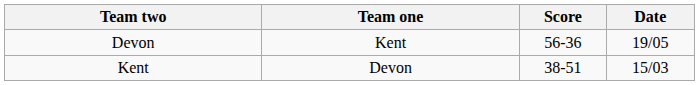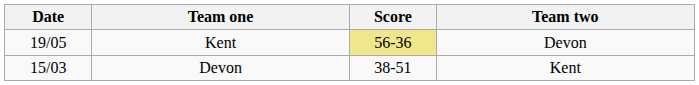columns swapped: (650, 17) <-> (133, 17)
(563, 42) no background -> (393, 42) khaki background
